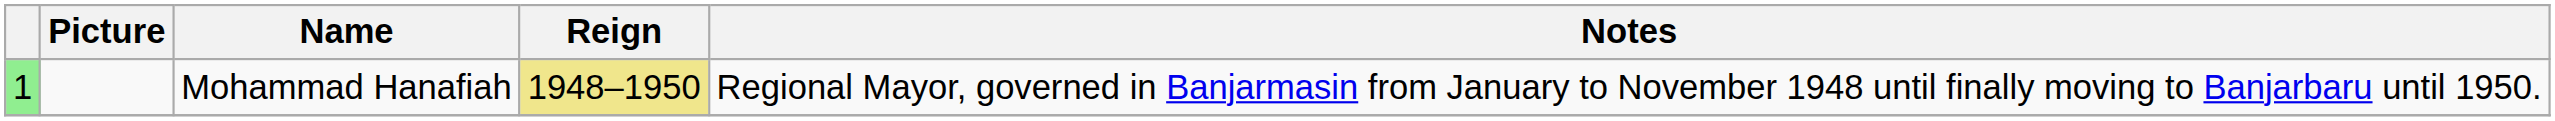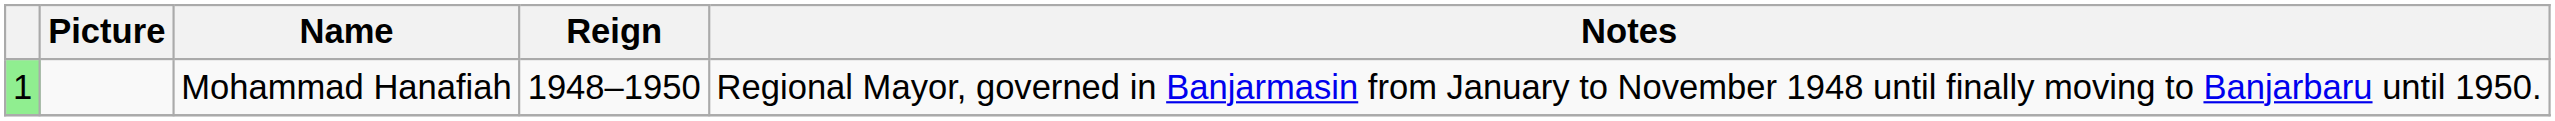(614, 86) khaki background -> (614, 86) no background
